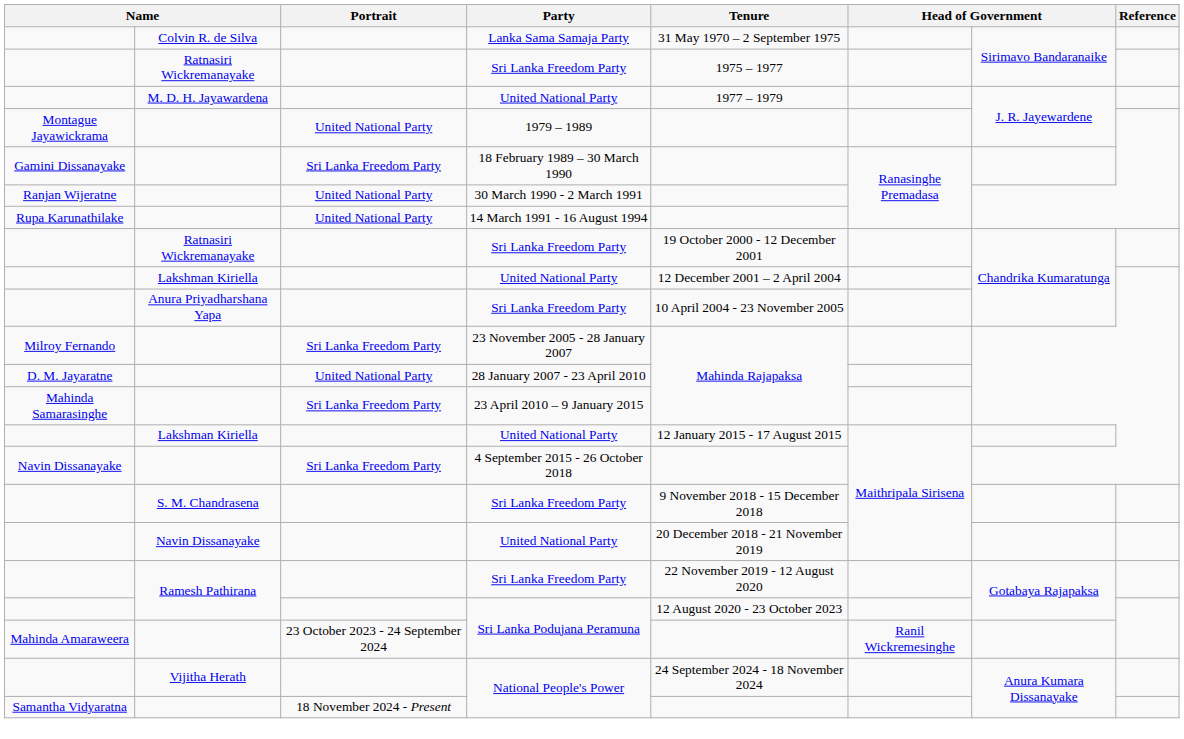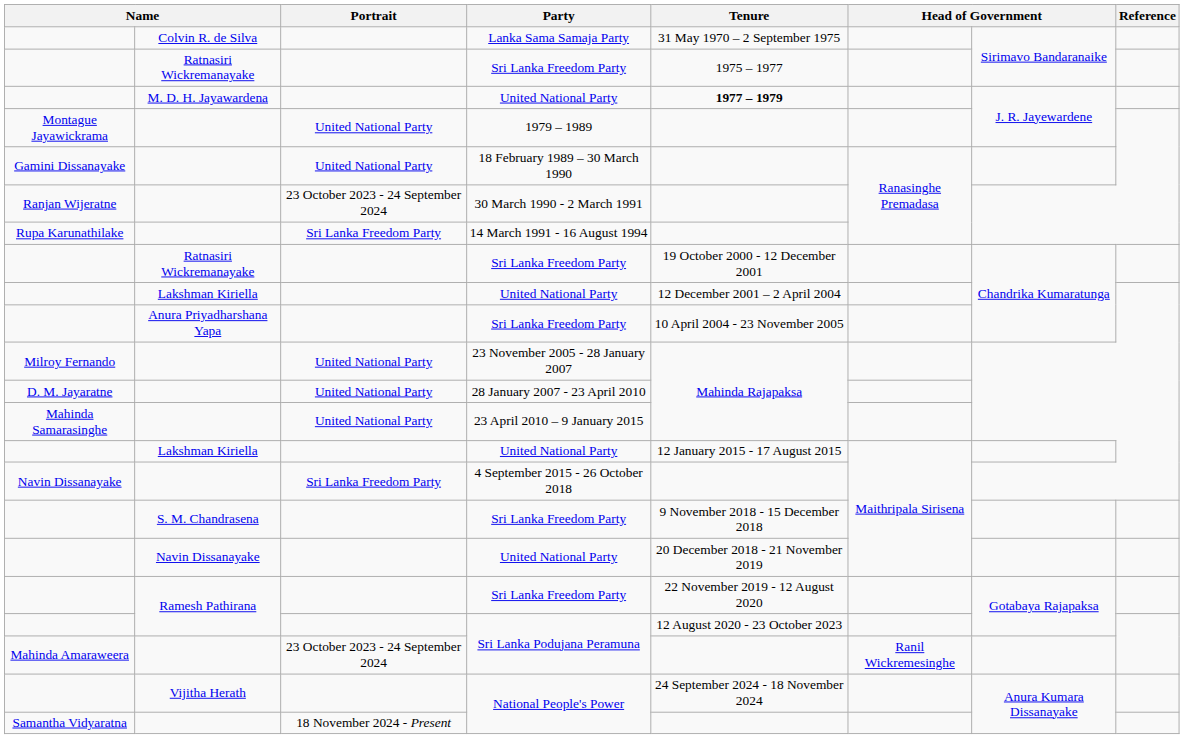(749, 98) normal -> (749, 98) bold
(374, 165) Sri Lanka Freedom Party -> (374, 165) United National Party
(374, 195) United National Party -> (374, 203) 23 October 2023 - 24 September 2024
(374, 217) United National Party -> (374, 233) Sri Lanka Freedom Party
(374, 345) Sri Lanka Freedom Party -> (374, 361) United National Party
(374, 405) Sri Lanka Freedom Party -> (374, 421) United National Party
